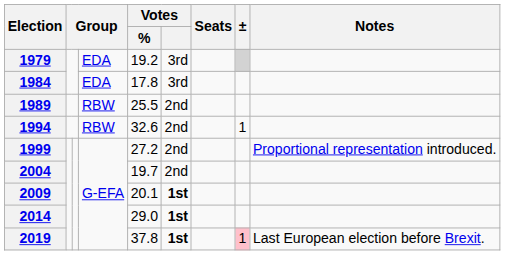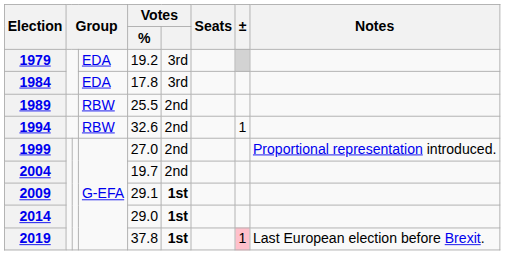(144, 149) 27.2 -> (144, 149) 27.0
(144, 194) 20.1 -> (144, 194) 29.1
